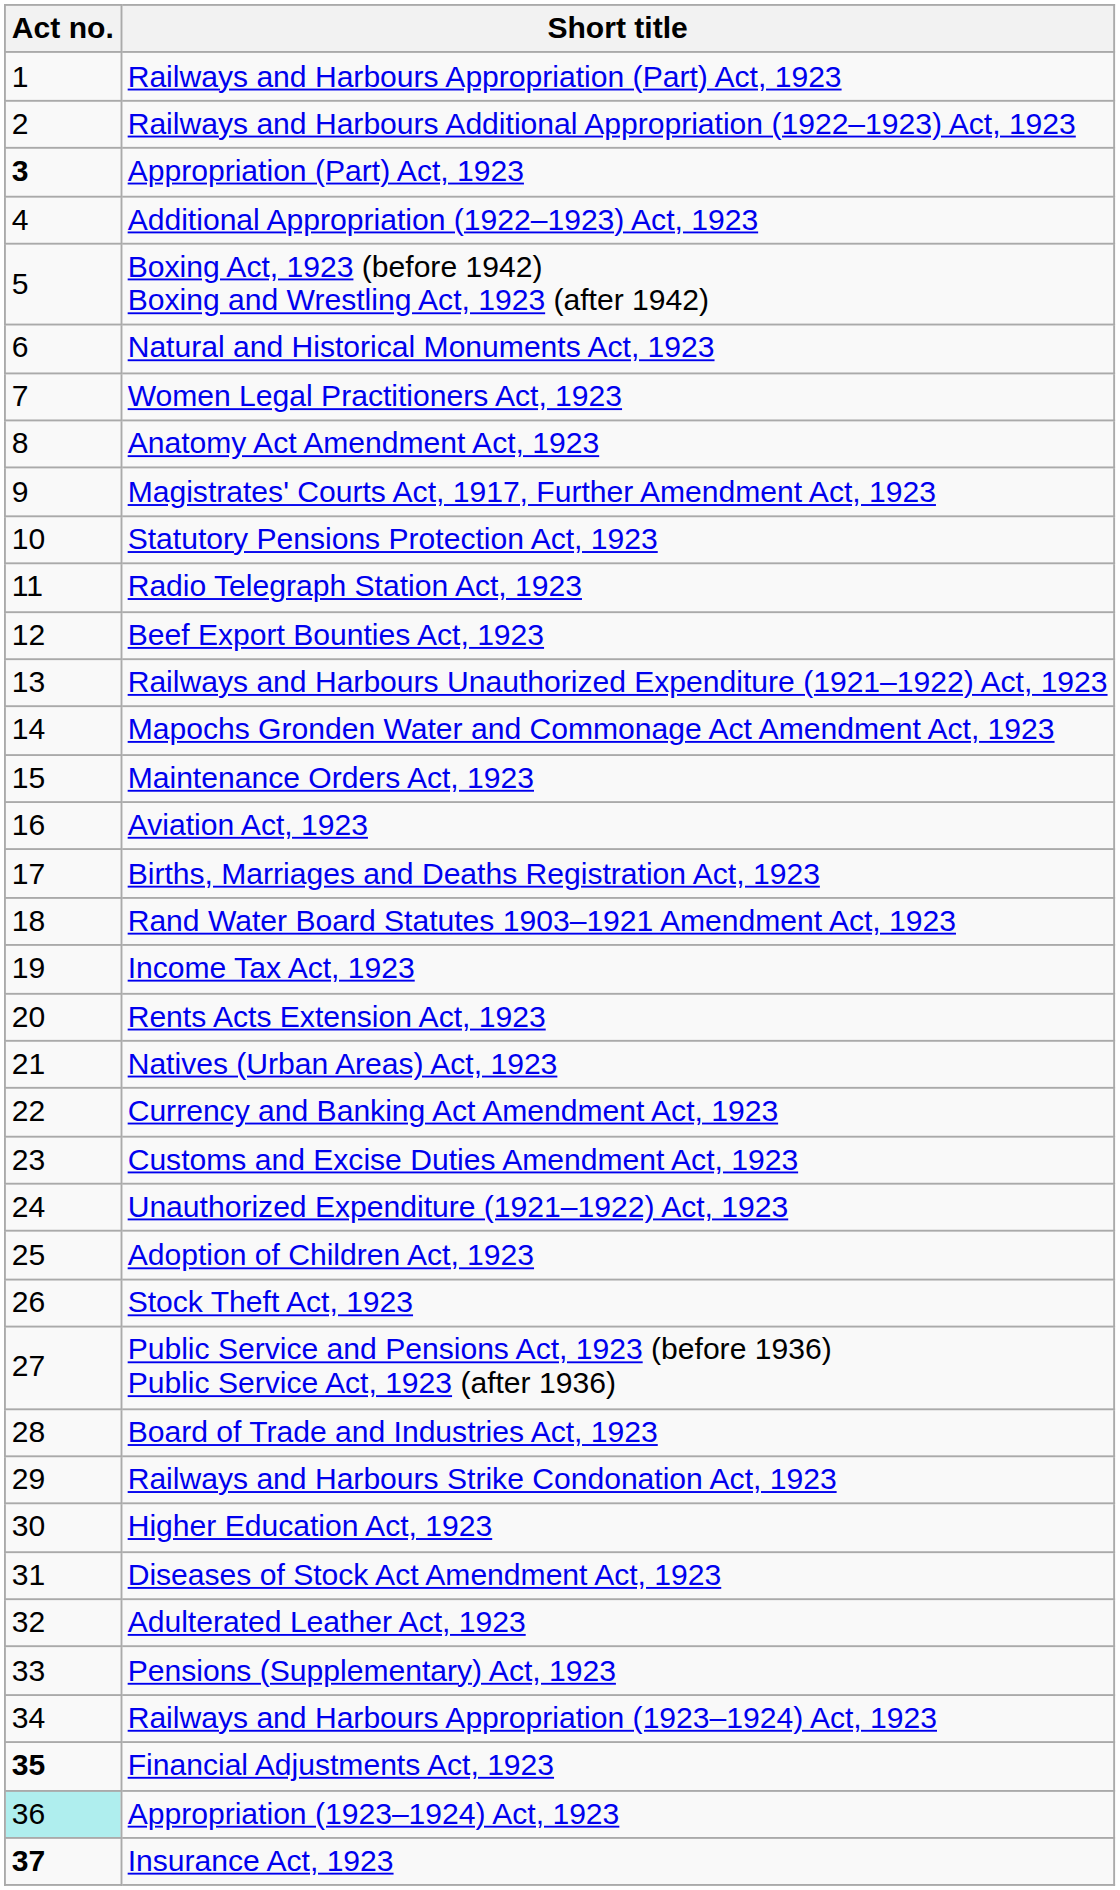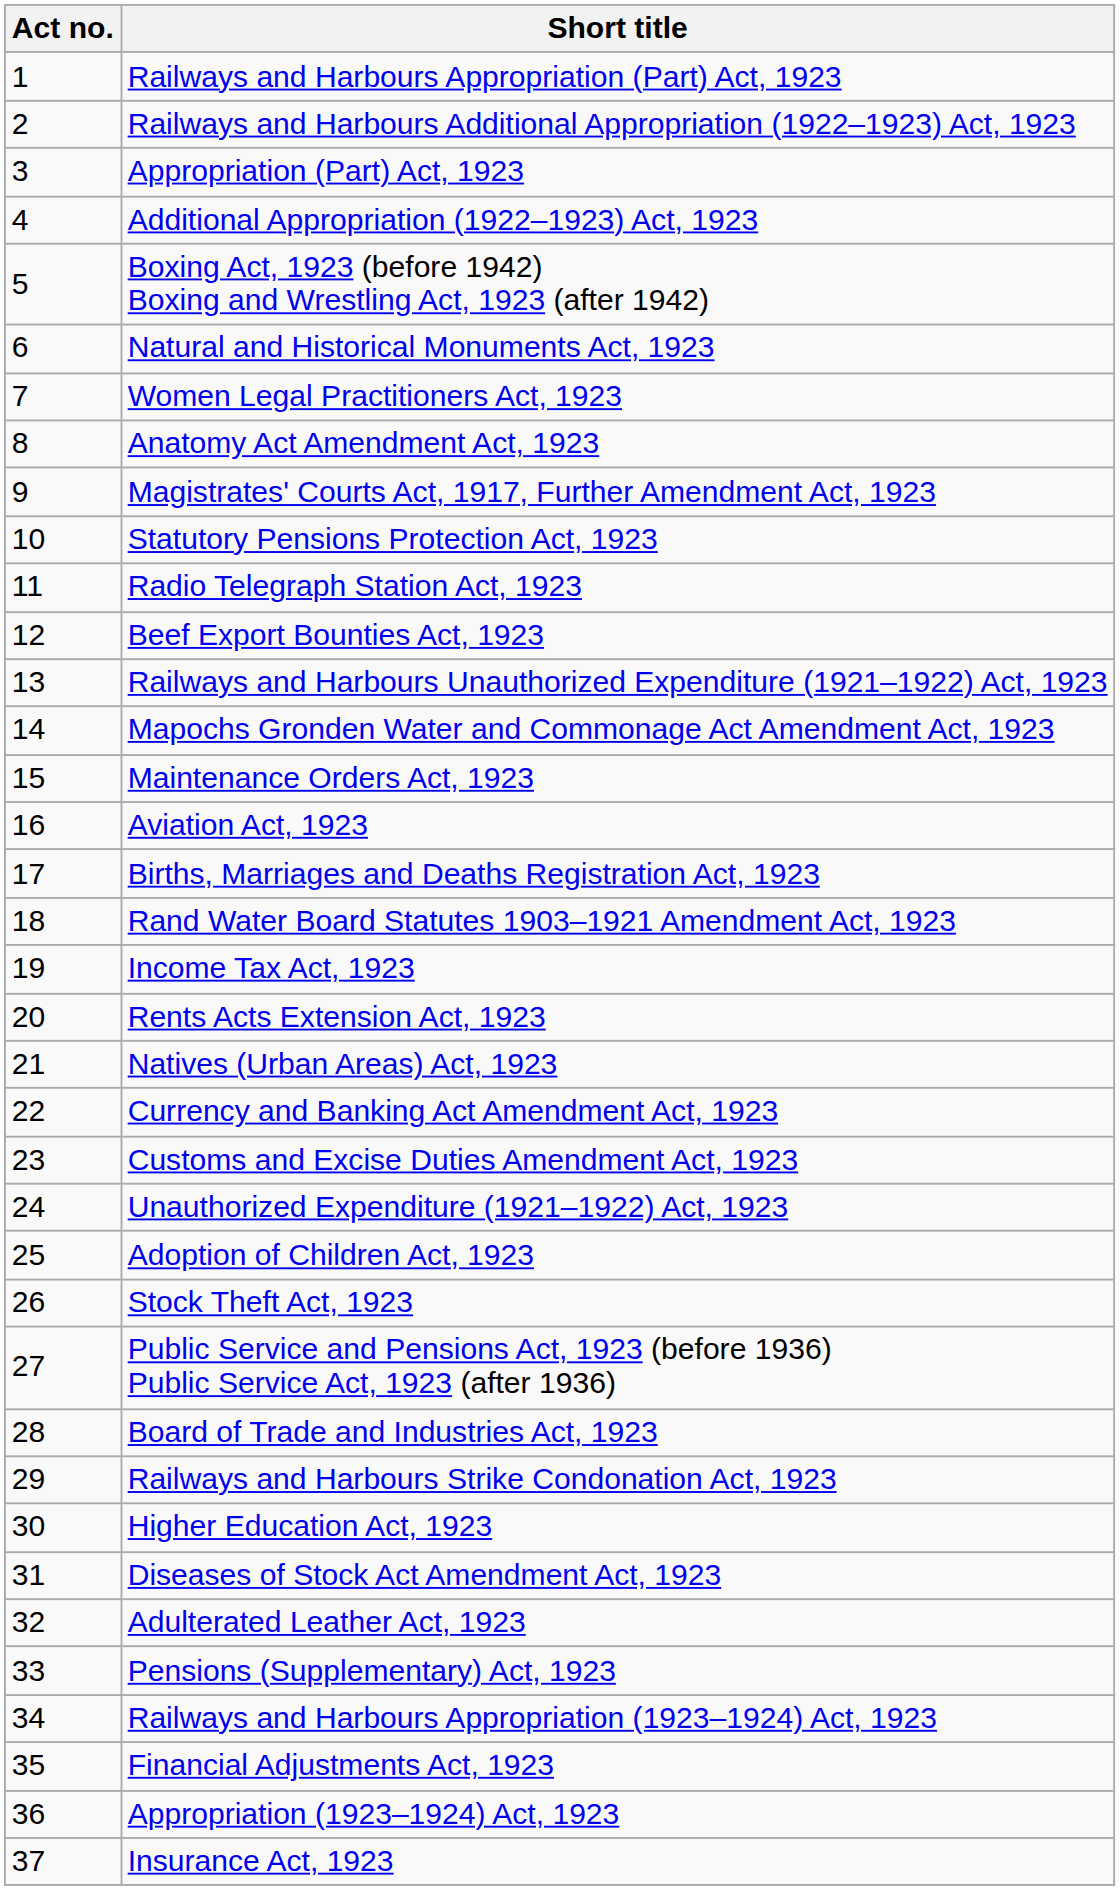(20, 171) bold -> (20, 171) normal
(29, 1765) bold -> (29, 1765) normal
(29, 1813) paleturquoise background -> (29, 1813) no background
(29, 1861) bold -> (29, 1861) normal
